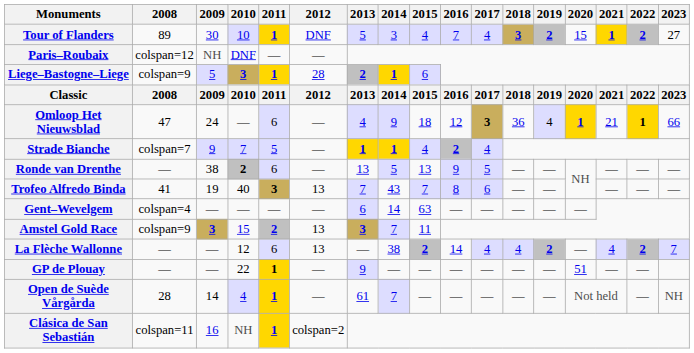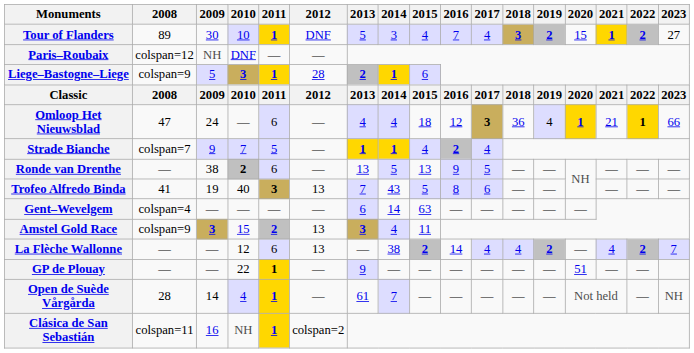(394, 121) 9 -> (394, 121) 4
(425, 189) 7 -> (425, 189) 5
(394, 229) 7 -> (394, 229) 4
